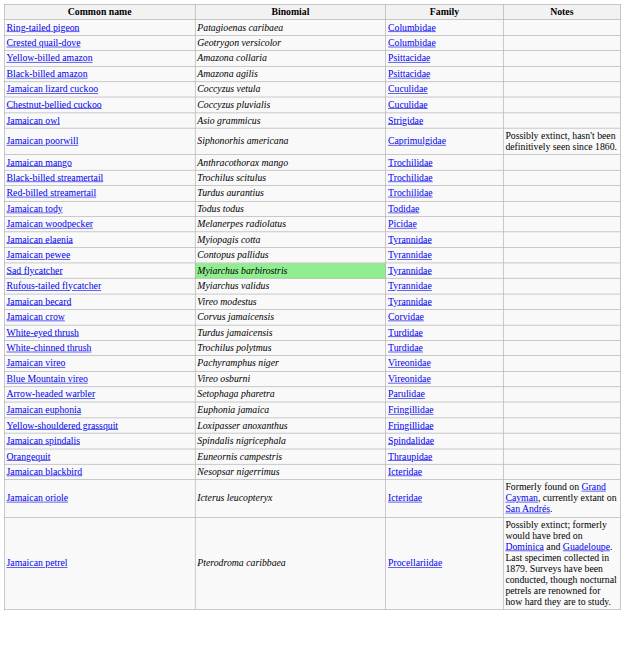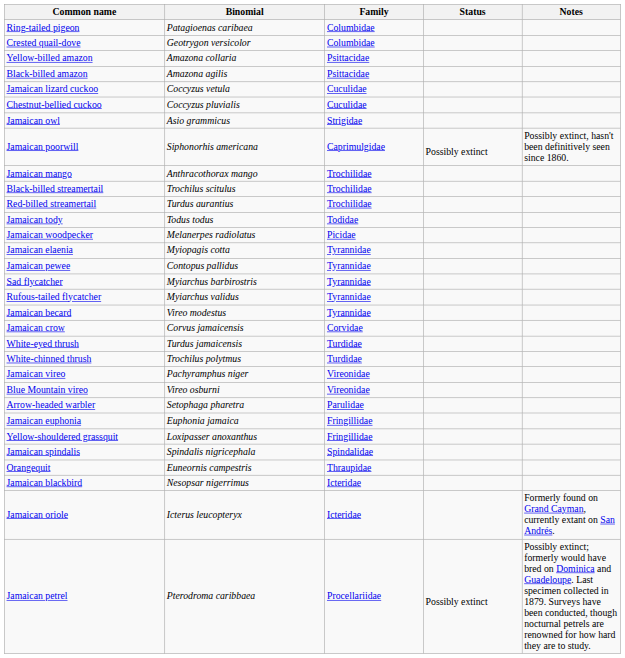+ column: (473, 12)
(242, 270) lightgreen background -> (212, 281) no background
